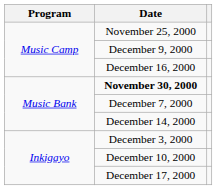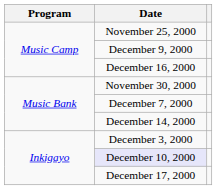(151, 85) bold -> (151, 85) normal
(151, 157) no background -> (151, 157) lavender background
